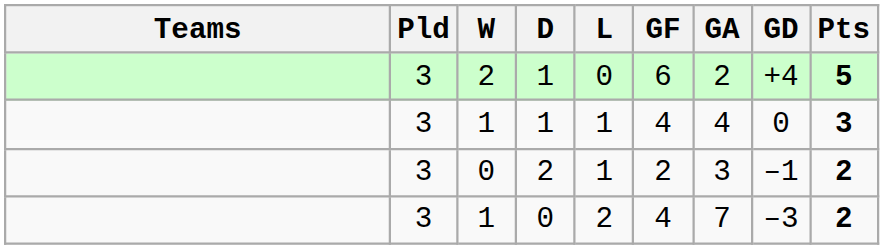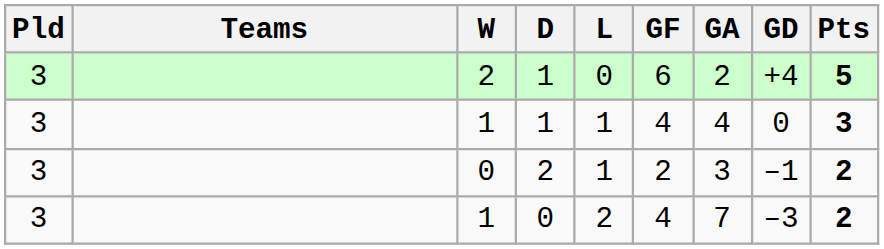columns swapped: (198, 29) <-> (424, 29)
